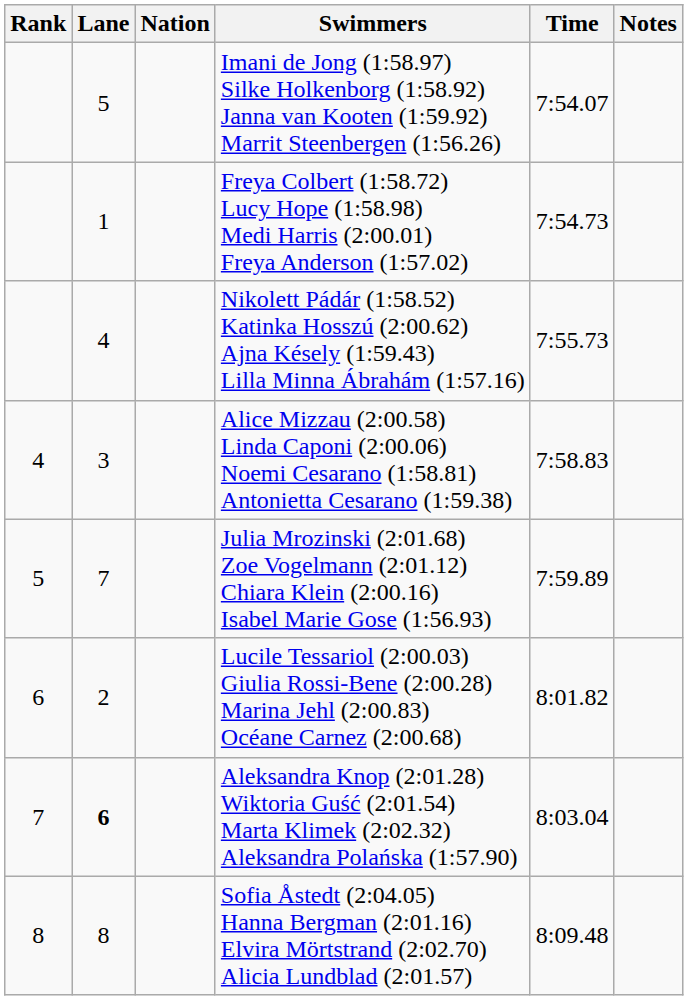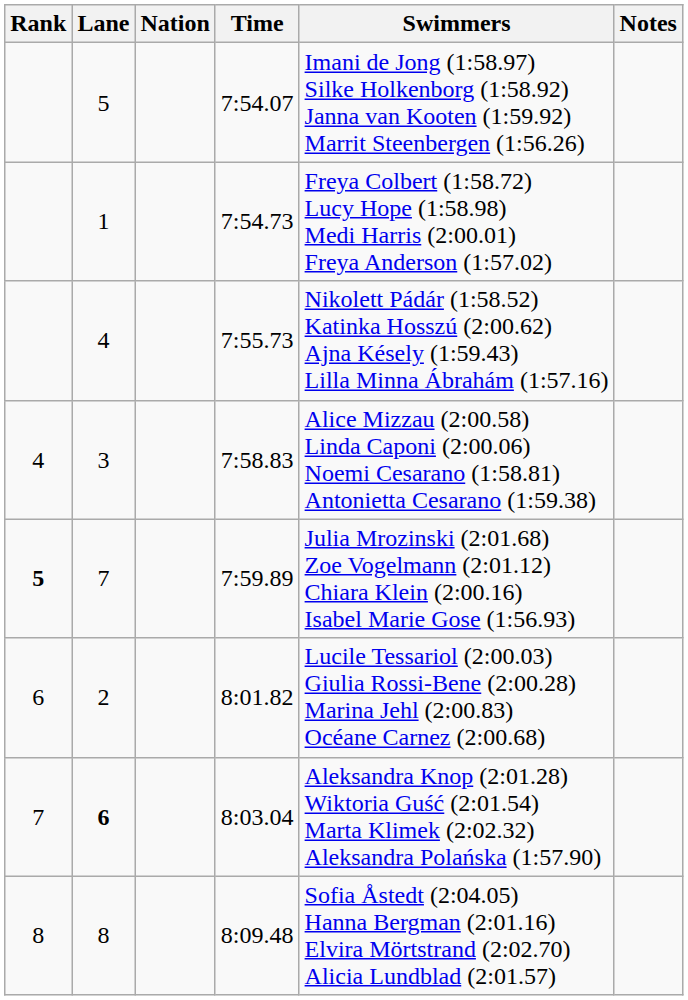columns swapped: (373, 23) <-> (572, 23)
(38, 578) normal -> (38, 578) bold
